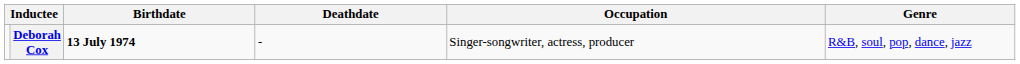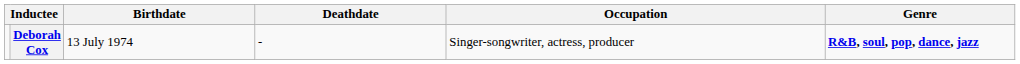(101, 42) bold -> (100, 42) normal
(900, 42) normal -> (903, 42) bold
